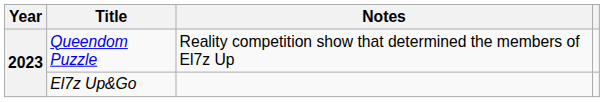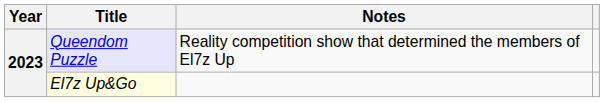(89, 50) no background -> (89, 50) lavender background
(93, 84) no background -> (93, 84) lightyellow background
